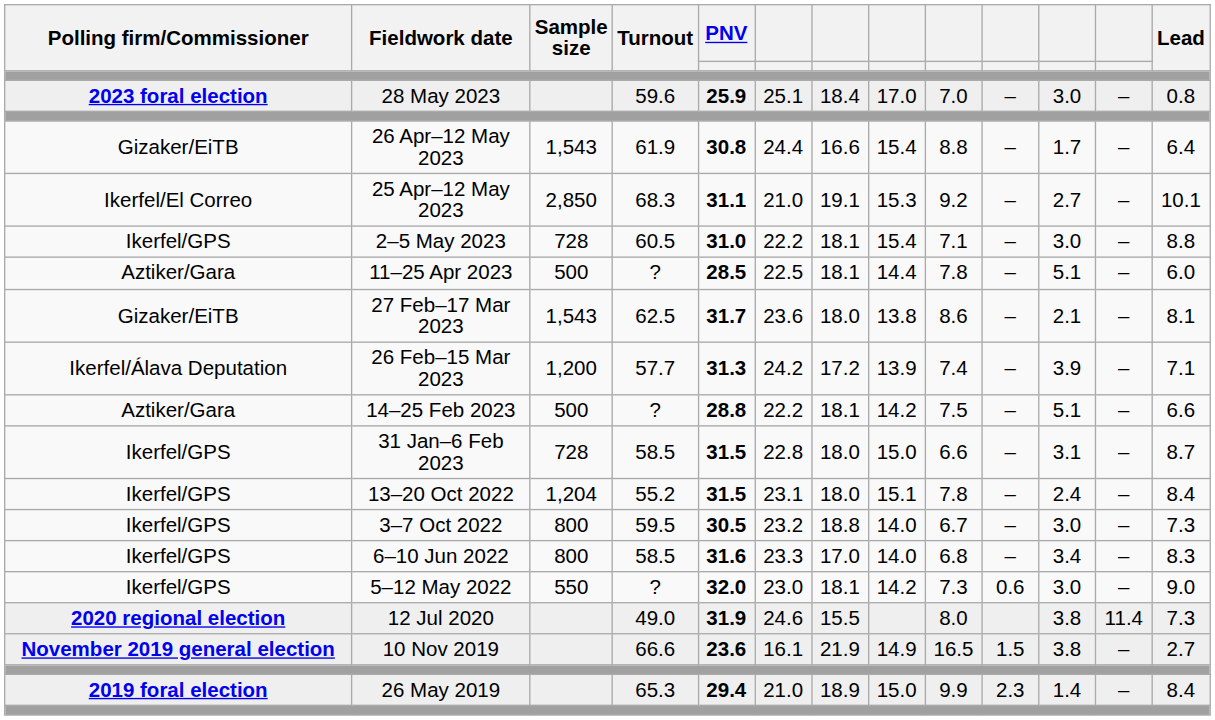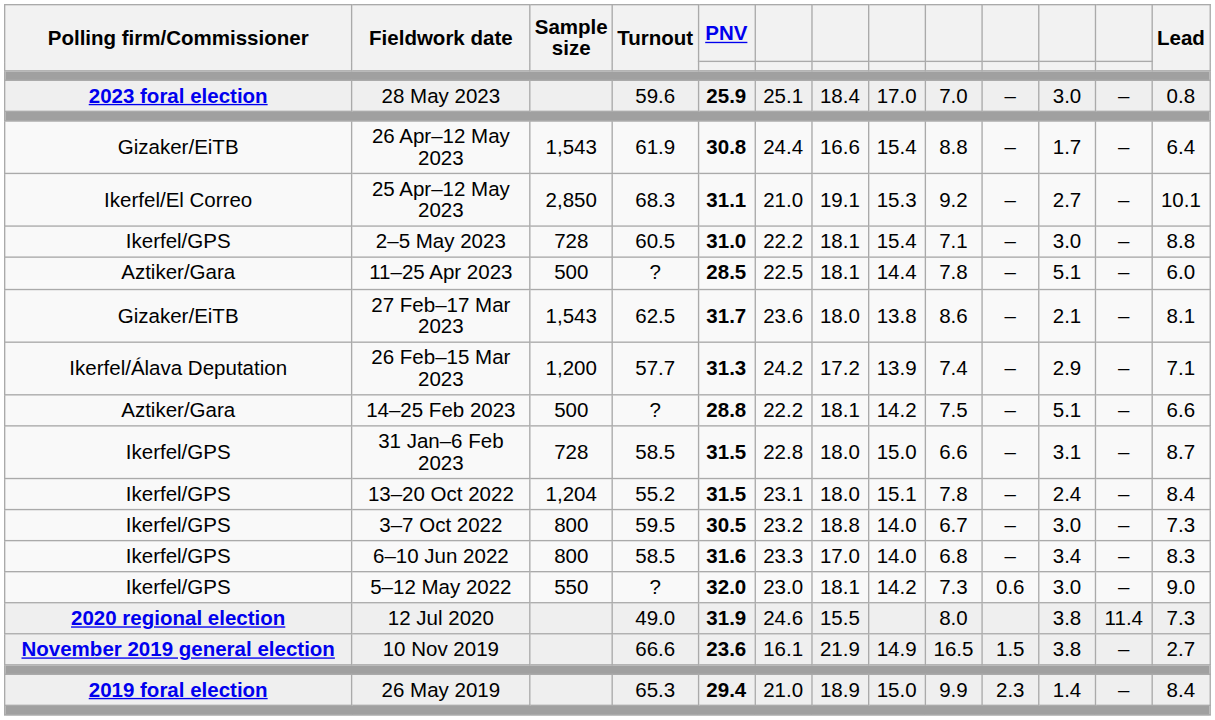(1067, 367) 3.9 -> (1067, 367) 2.9
